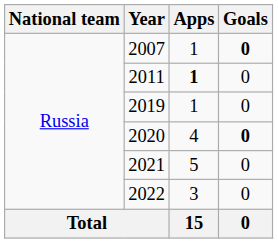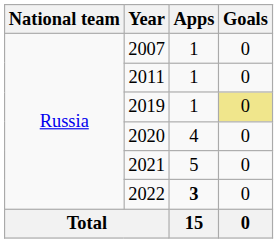(245, 48) bold -> (245, 48) normal
(194, 77) bold -> (194, 77) normal
(245, 106) no background -> (245, 106) khaki background
(245, 135) bold -> (245, 135) normal
(194, 194) normal -> (194, 194) bold
